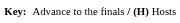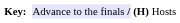(81, 11) no background -> (81, 11) lavender background
